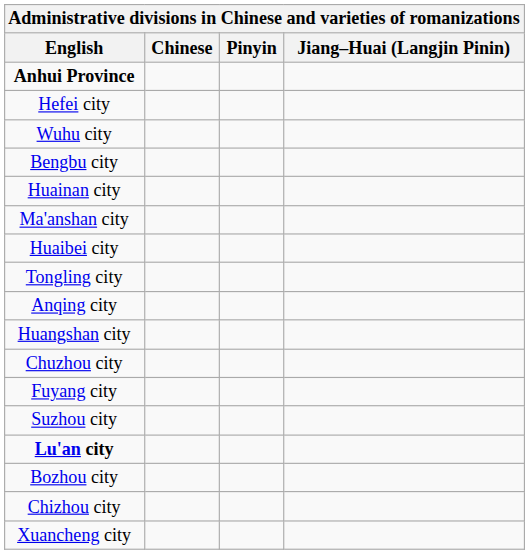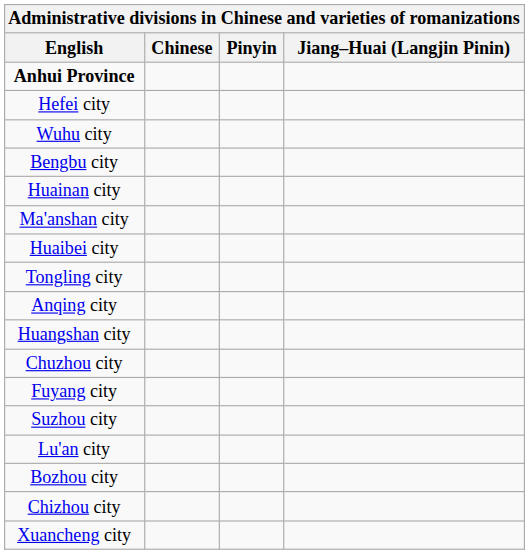(74, 448) bold -> (74, 448) normal
